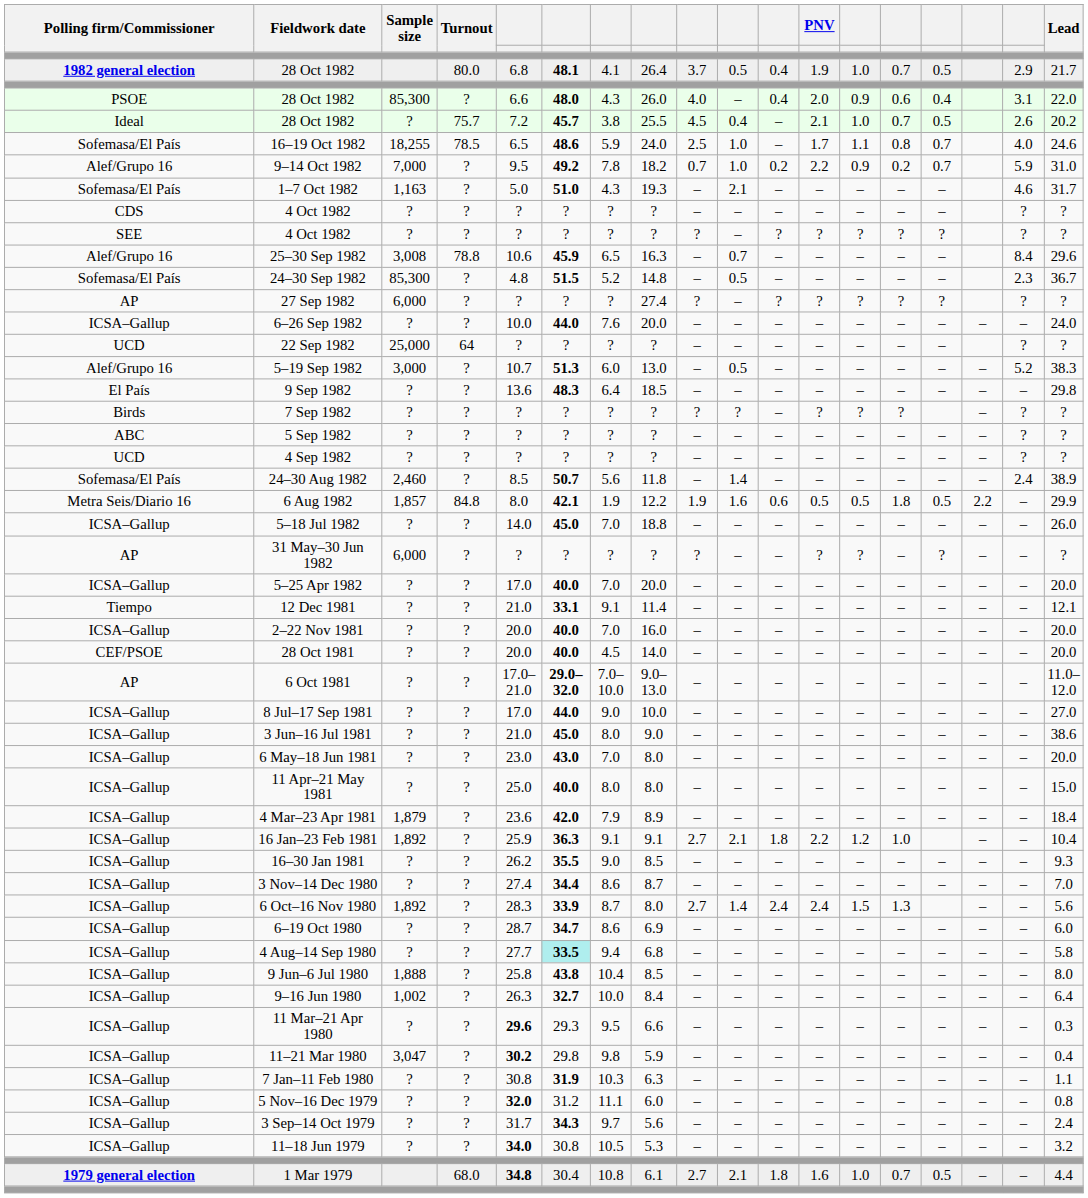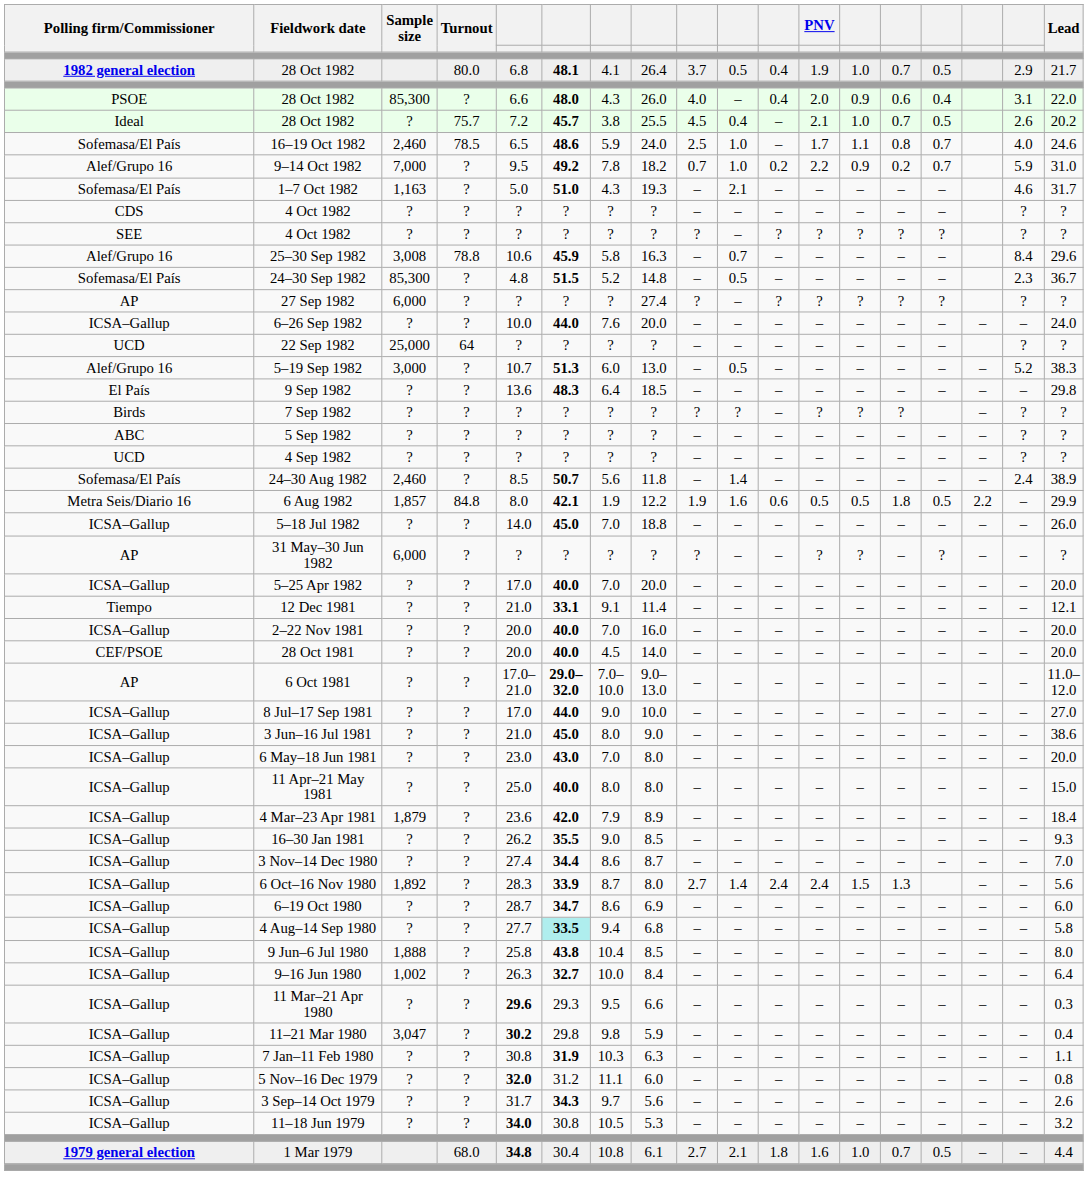(410, 144) 18,255 -> (410, 144) 2,460
(611, 256) 6.5 -> (611, 256) 5.8
- row: (129, 839)
(1064, 1123) 2.4 -> (1064, 1101) 2.6
